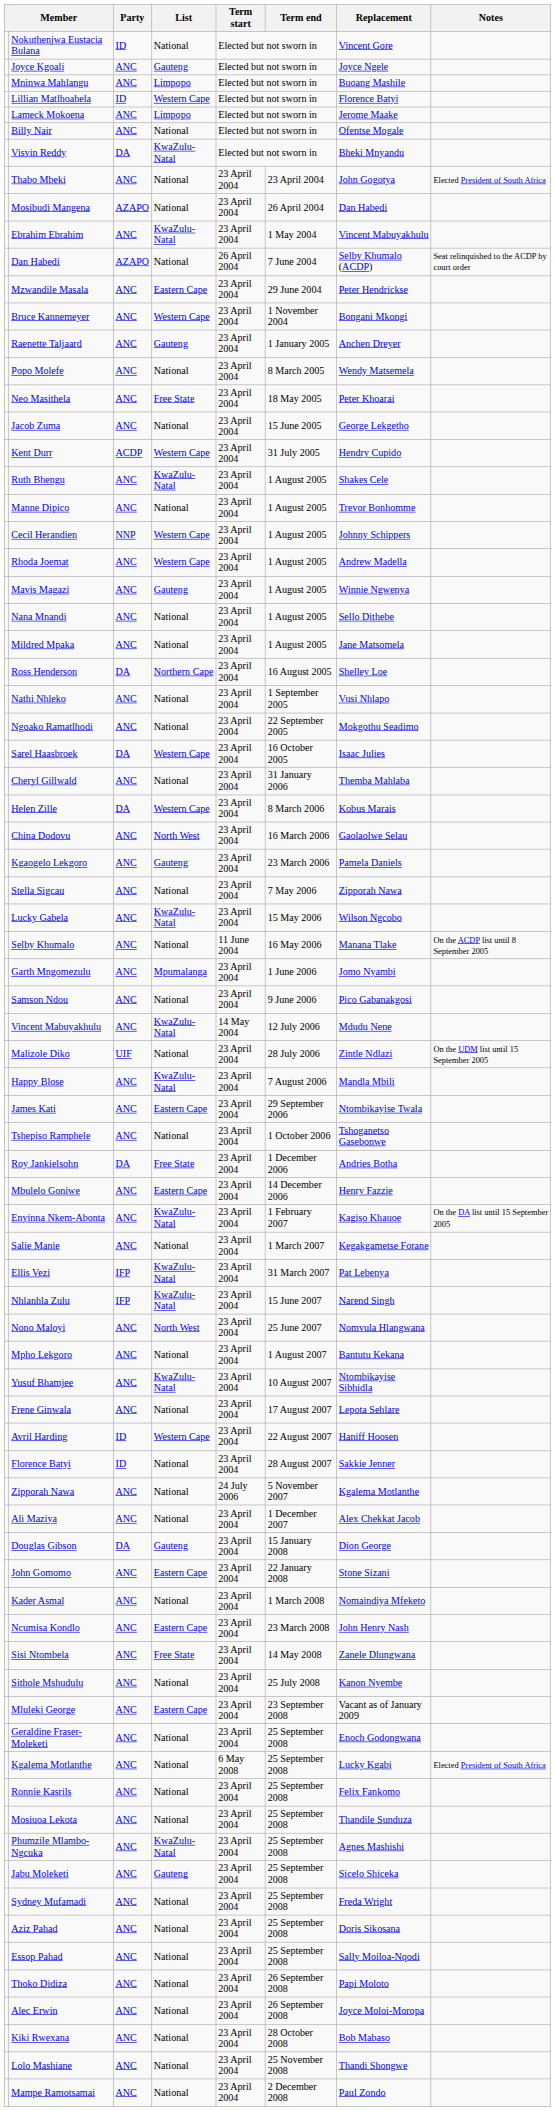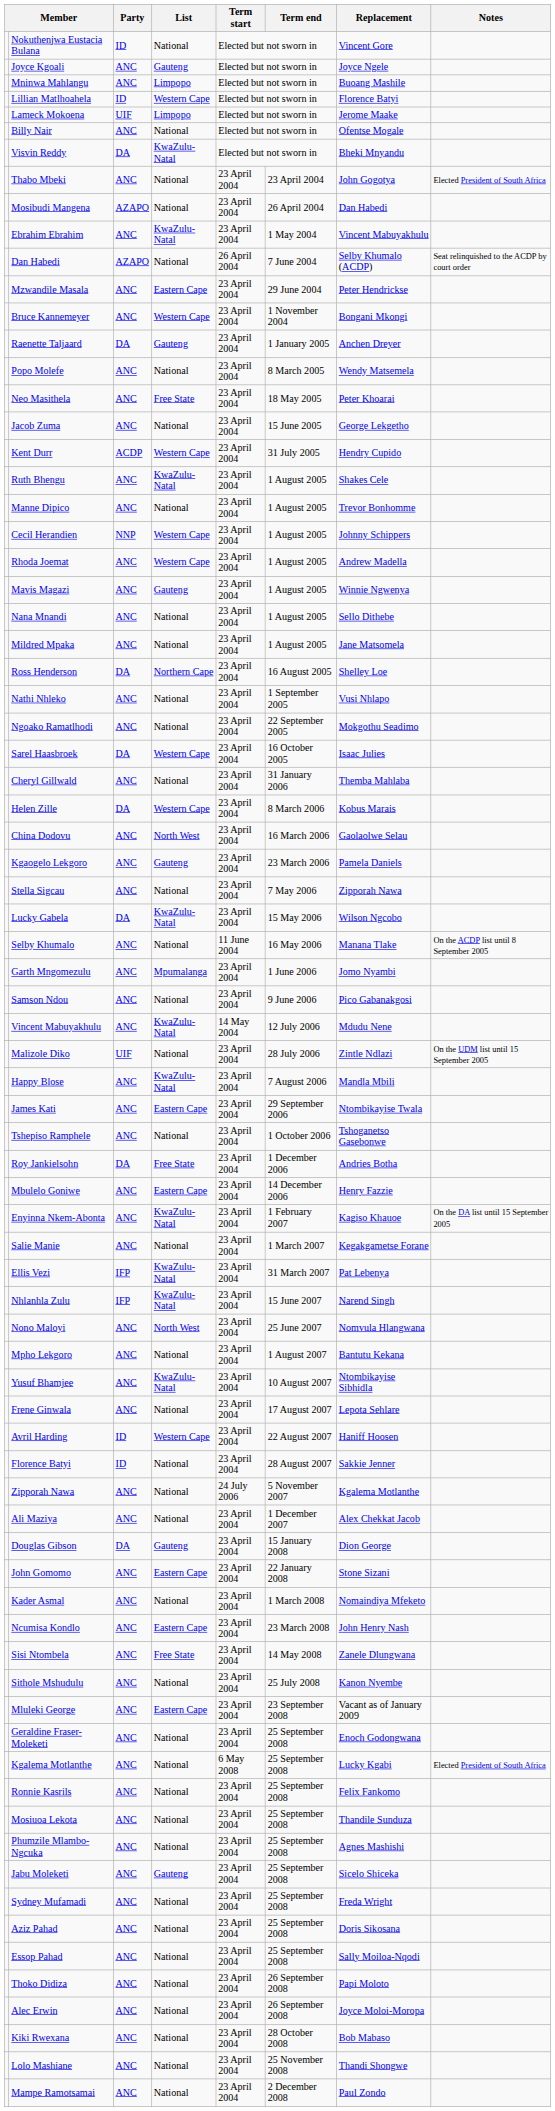(126, 115) ANC -> (124, 115) UIF
(126, 344) ANC -> (123, 344) DA
(126, 917) ANC -> (123, 917) DA
(174, 1846) KwaZulu-Natal -> (171, 1846) National
